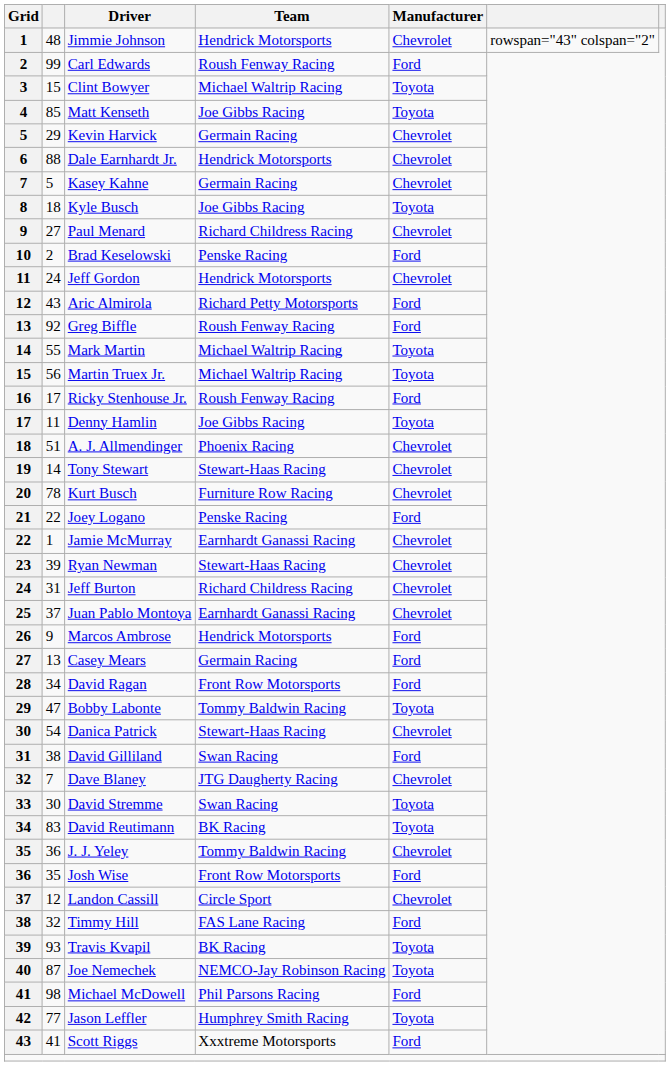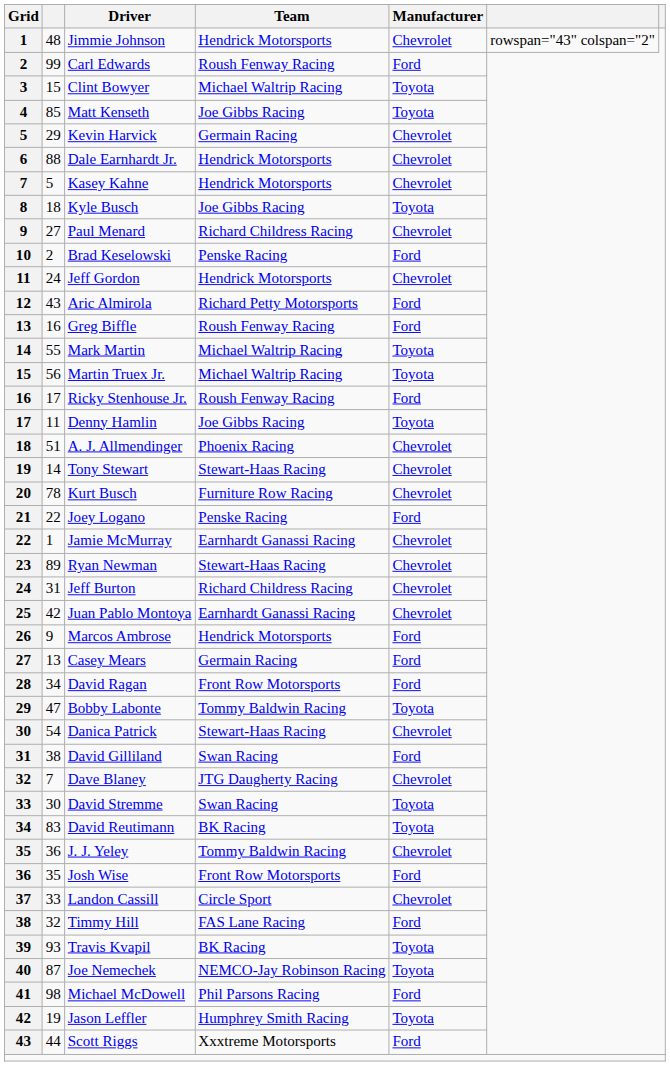(248, 183) Germain Racing -> (265, 183) Hendrick Motorsports
(53, 326) 92 -> (53, 326) 16
(53, 565) 39 -> (53, 565) 89
(53, 612) 37 -> (53, 612) 42
(53, 898) 12 -> (53, 898) 33
(53, 1018) 77 -> (53, 1018) 19
(53, 1042) 41 -> (53, 1042) 44
